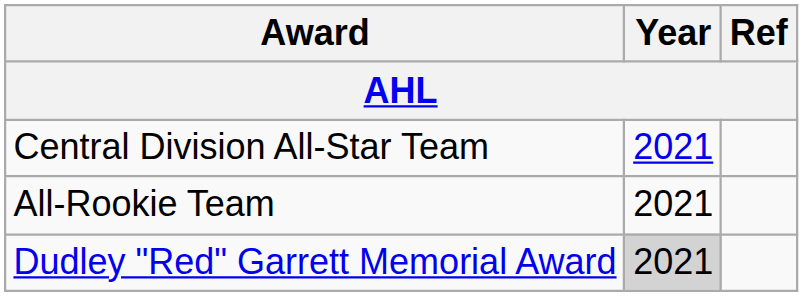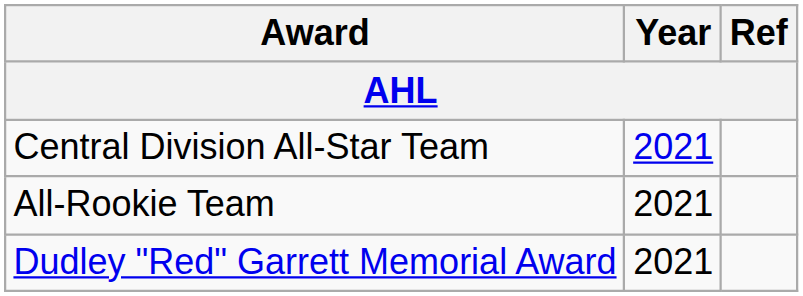(673, 261) lightgrey background -> (673, 261) no background
